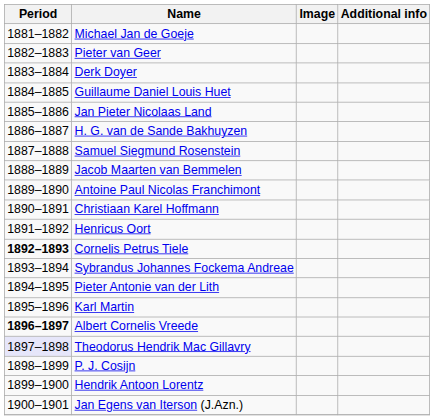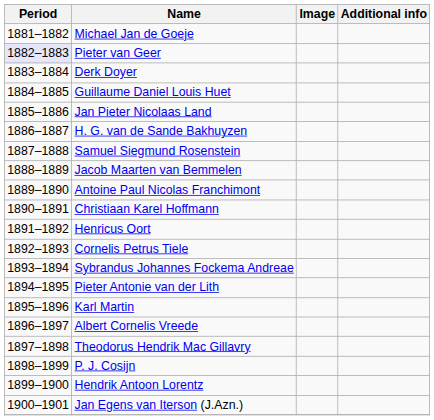(38, 53) no background -> (38, 53) lavender background
(38, 248) bold -> (38, 248) normal
(38, 326) bold -> (38, 326) normal
(38, 346) lavender background -> (38, 346) no background
